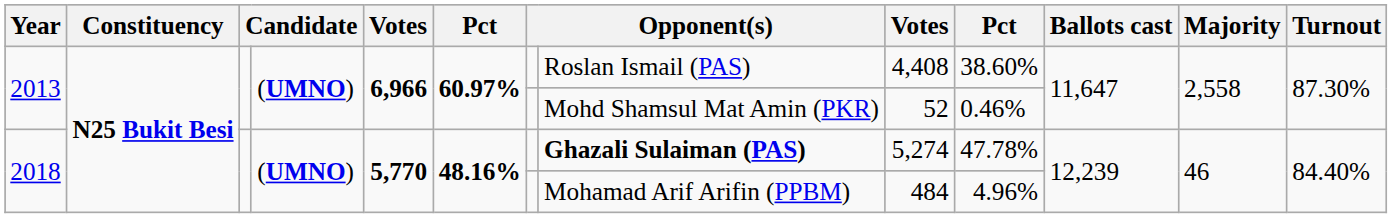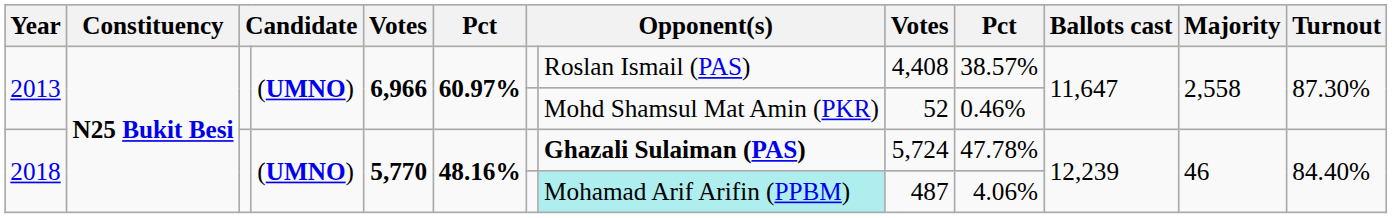(999, 66) 38.60% -> (999, 66) 38.57%
(920, 150) 5,274 -> (920, 150) 5,724
(697, 191) no background -> (697, 191) paleturquoise background
(930, 191) 484 -> (930, 191) 487
(1005, 191) 4.96% -> (1005, 191) 4.06%
